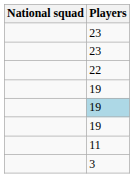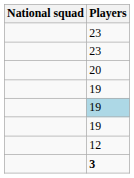(95, 70) 22 -> (95, 70) 20
(95, 145) 11 -> (95, 145) 12
(92, 164) normal -> (92, 164) bold
